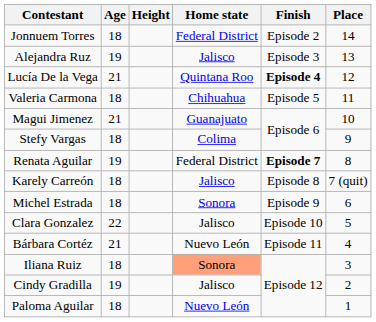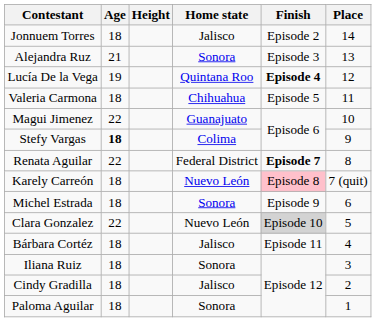(217, 35) Federal District -> (217, 35) Jalisco
(115, 56) 19 -> (115, 56) 21
(217, 56) Jalisco -> (217, 56) Sonora
(115, 77) 21 -> (115, 77) 19
(115, 118) 21 -> (115, 118) 22
(115, 139) normal -> (115, 139) bold
(115, 160) 19 -> (115, 160) 22
(217, 181) Jalisco -> (217, 181) Nuevo León
(293, 181) no background -> (293, 181) pink background
(217, 222) Jalisco -> (217, 222) Nuevo León
(293, 222) no background -> (293, 222) lightgrey background
(115, 243) 21 -> (115, 243) 18
(217, 243) Nuevo León -> (217, 243) Jalisco
(217, 264) lightsalmon background -> (217, 264) no background
(115, 285) 19 -> (115, 285) 18
(217, 306) Nuevo León -> (217, 306) Sonora
